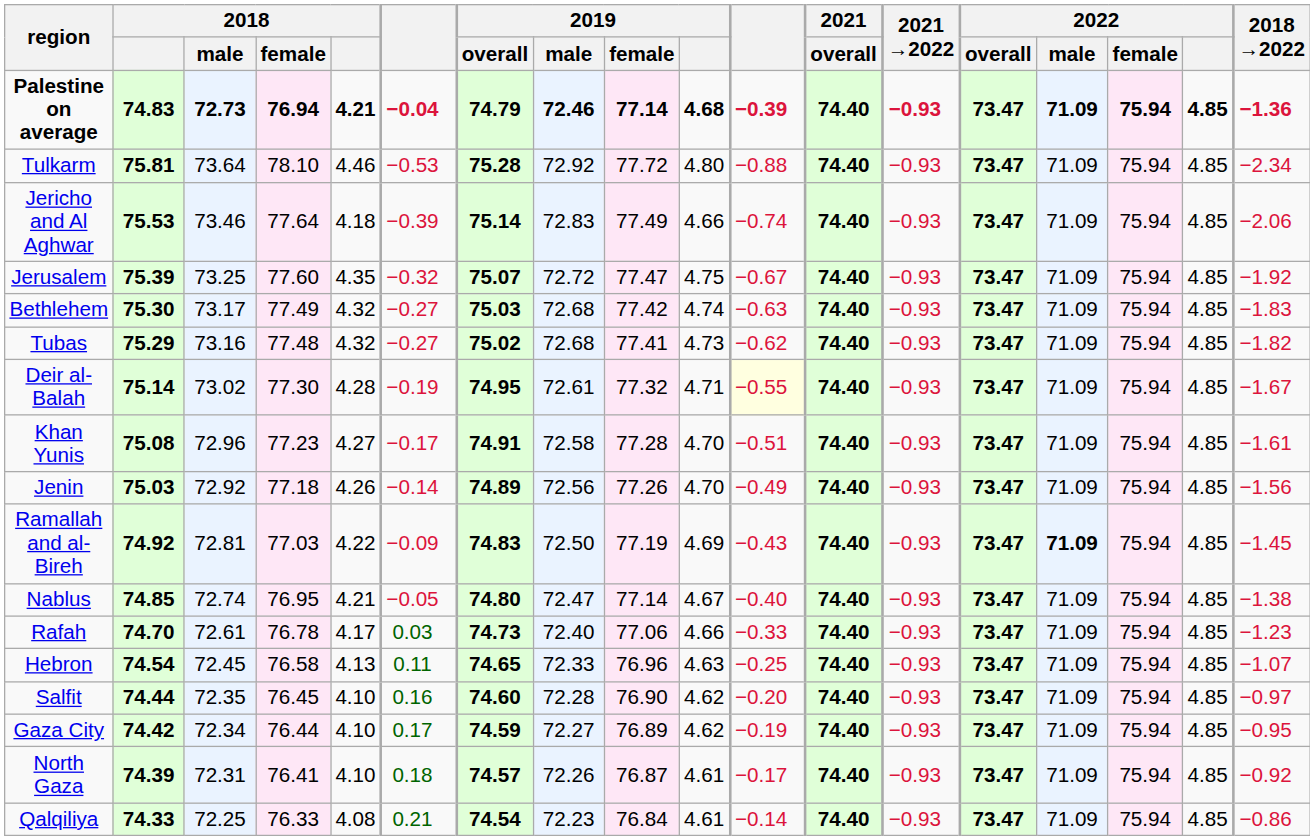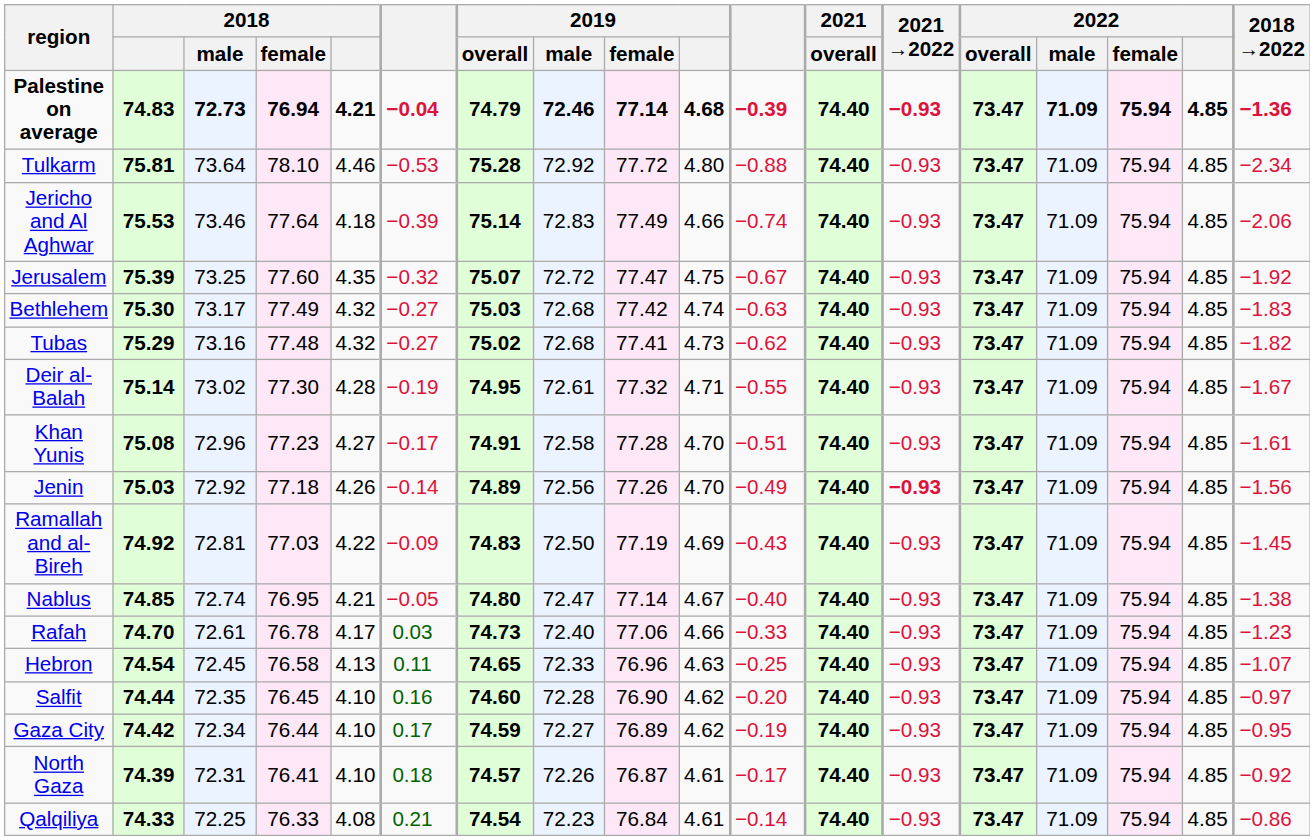(761, 387) lightyellow background -> (761, 387) no background
(915, 487) normal -> (915, 487) bold
(1072, 543) bold -> (1072, 543) normal
